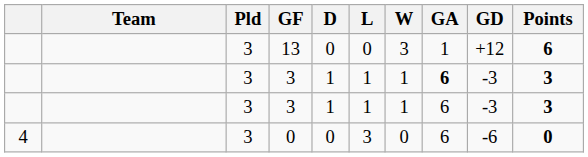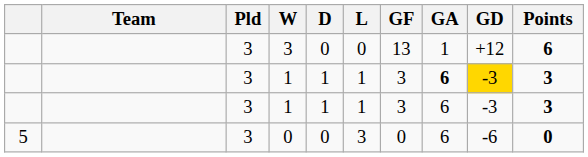columns swapped: (404, 19) <-> (291, 19)
(490, 78) no background -> (490, 78) gold background
(23, 136) 4 -> (23, 136) 5
